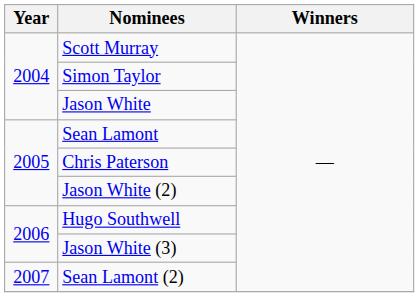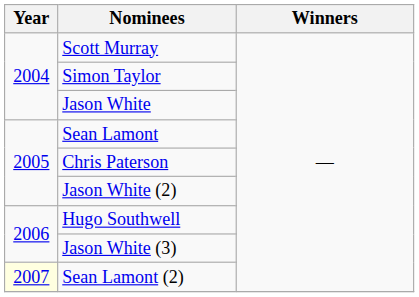(31, 276) no background -> (31, 276) lightyellow background
